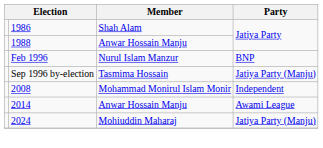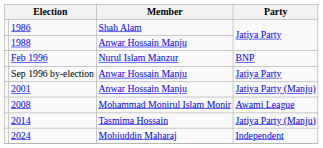(133, 74) Tasmima Hossain -> (143, 74) Anwar Hossain Manju
(276, 74) Jatiya Party (Manju) -> (258, 74) Jatiya Party
+ row: (21, 89)
(260, 89) Independent -> (265, 105) Awami League
(143, 105) Anwar Hossain Manju -> (133, 120) Tasmima Hossain
(265, 105) Awami League -> (276, 120) Jatiya Party (Manju)
(276, 120) Jatiya Party (Manju) -> (260, 136) Independent
